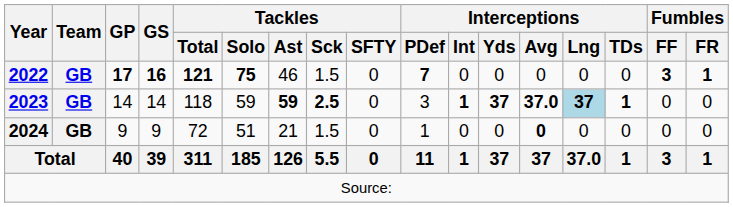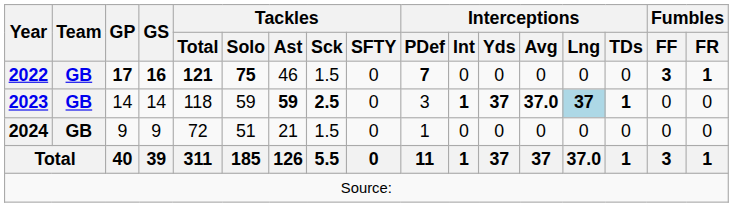(541, 131) bold -> (541, 131) normal
